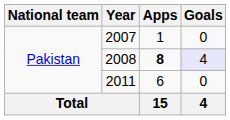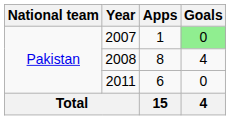(203, 37) no background -> (203, 37) lightgreen background
(160, 59) bold -> (160, 59) normal
(203, 59) lavender background -> (203, 59) no background
